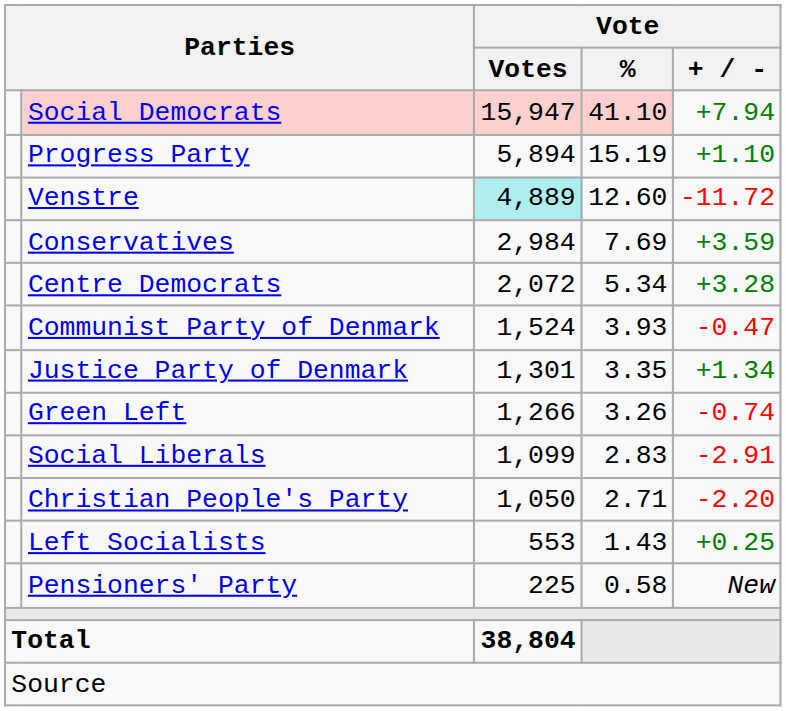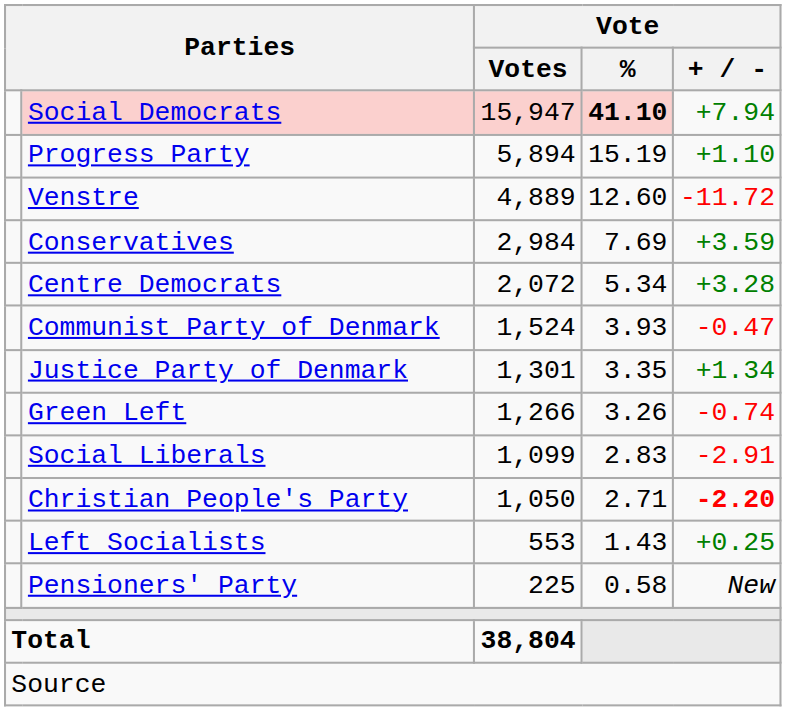(628, 113) normal -> (628, 113) bold
(536, 199) paleturquoise background -> (536, 199) no background
(735, 500) normal -> (735, 500) bold
